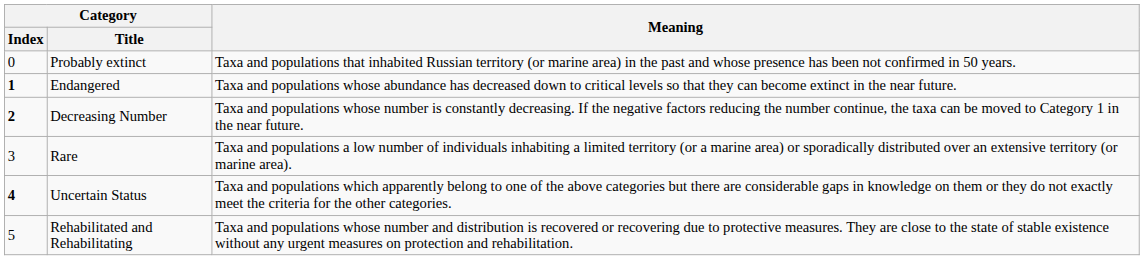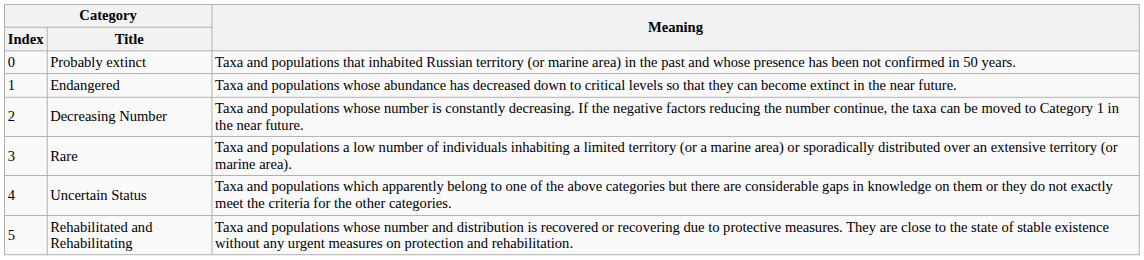(11, 85) bold -> (11, 85) normal
(11, 116) bold -> (11, 116) normal
(11, 195) bold -> (11, 195) normal
